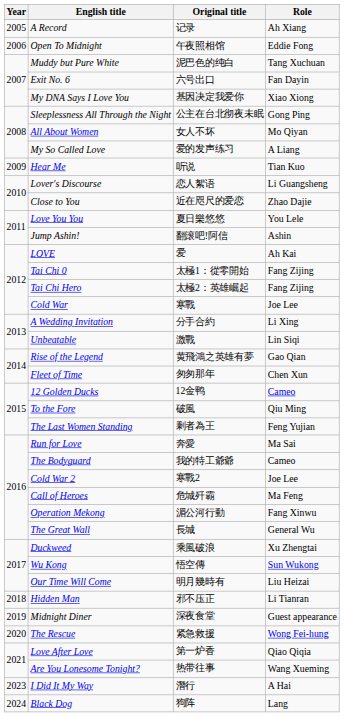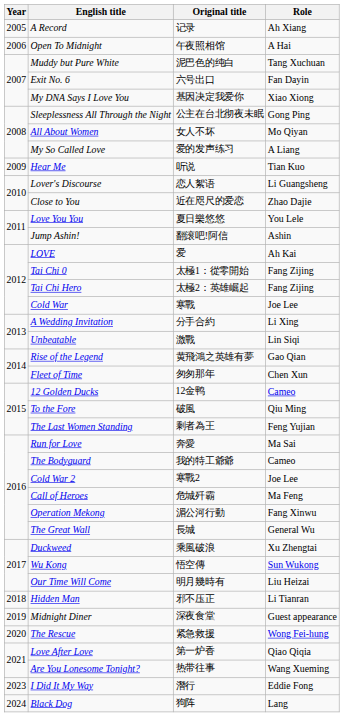(290, 45) Eddie Fong -> (279, 45) A Hai
(279, 686) A Hai -> (290, 686) Eddie Fong
